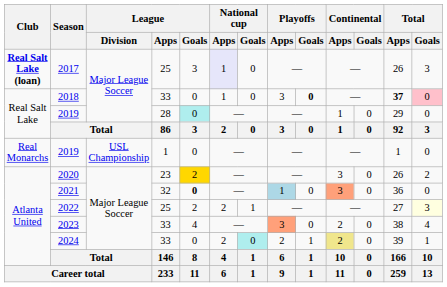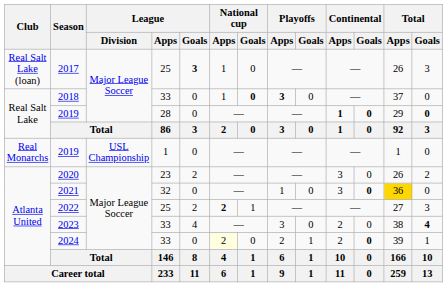(28, 69) bold -> (28, 69) normal
(195, 69) normal -> (195, 69) bold
(224, 69) lavender background -> (224, 69) no background
(253, 97) normal -> (253, 97) bold
(282, 97) normal -> (282, 97) bold
(311, 97) bold -> (311, 97) normal
(398, 97) bold -> (398, 97) normal
(427, 97) pink background -> (427, 97) no background
(195, 113) paleturquoise background -> (195, 113) no background
(340, 113) normal -> (340, 113) bold
(369, 113) normal -> (369, 113) bold
(427, 113) normal -> (427, 113) bold
(195, 175) gold background -> (195, 175) no background
(195, 191) bold -> (195, 191) normal
(282, 191) lightblue background -> (282, 191) no background
(340, 191) lightsalmon background -> (340, 191) no background
(369, 191) normal -> (369, 191) bold
(398, 191) no background -> (398, 191) gold background
(224, 207) normal -> (224, 207) bold
(427, 207) lightyellow background -> (427, 207) no background
(282, 224) lightsalmon background -> (282, 224) no background
(427, 224) normal -> (427, 224) bold
(224, 240) no background -> (224, 240) lightyellow background
(253, 240) paleturquoise background -> (253, 240) no background
(340, 240) khaki background -> (340, 240) no background
(369, 240) normal -> (369, 240) bold
